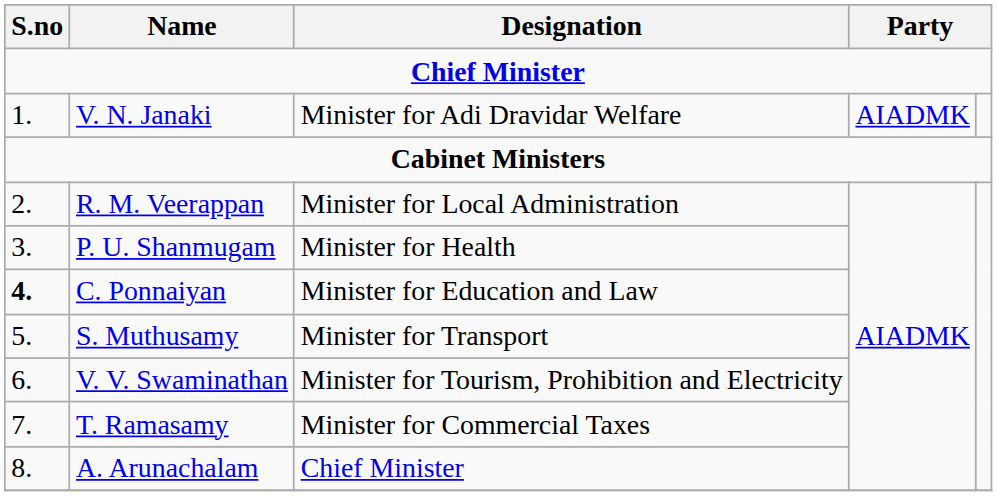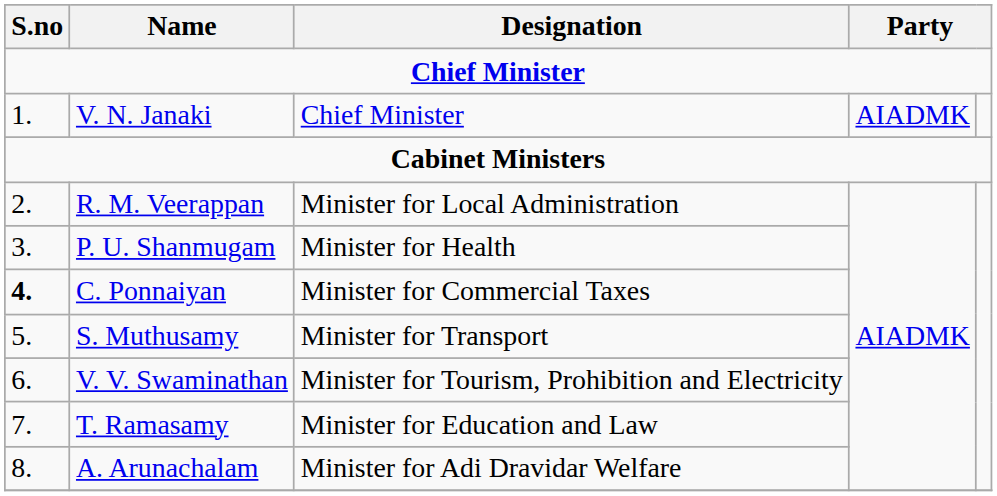(491, 114) Minister for Adi Dravidar Welfare -> (382, 114) Chief Minister
(479, 291) Minister for Education and Law -> (475, 291) Minister for Commercial Taxes
(475, 423) Minister for Commercial Taxes -> (479, 423) Minister for Education and Law
(382, 468) Chief Minister -> (491, 468) Minister for Adi Dravidar Welfare
